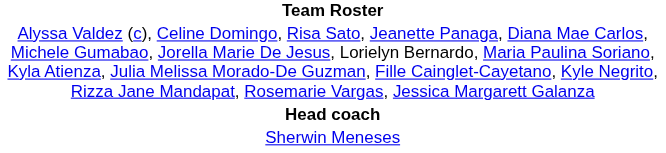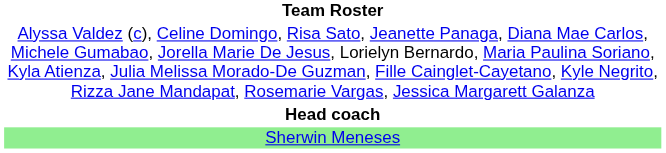(333, 137) no background -> (333, 137) lightgreen background
